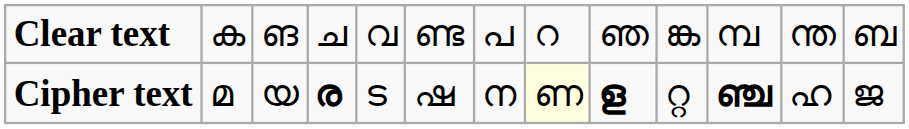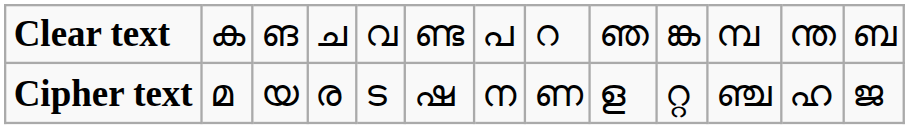(328, 92) bold -> (328, 92) normal
(558, 92) lightyellow background -> (558, 92) no background
(612, 92) bold -> (612, 92) normal
(744, 92) bold -> (744, 92) normal
